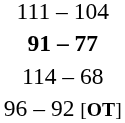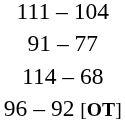(63, 43) bold -> (63, 43) normal
